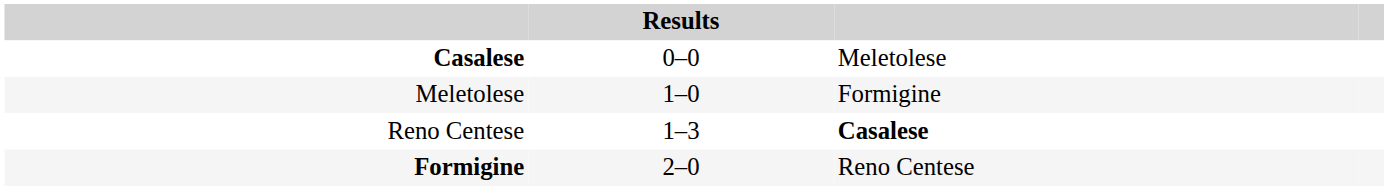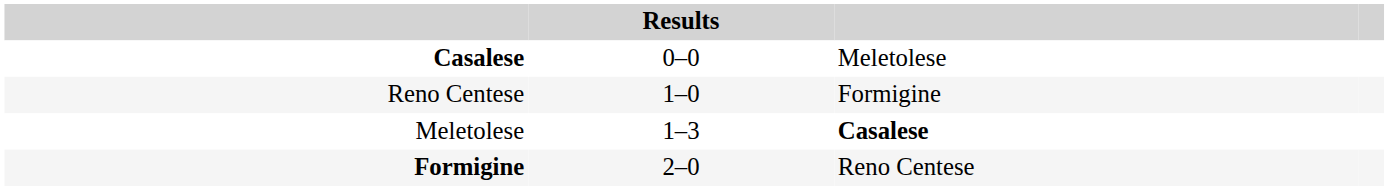(470, 94) Meletolese -> (456, 94) Reno Centese
(456, 130) Reno Centese -> (470, 130) Meletolese
